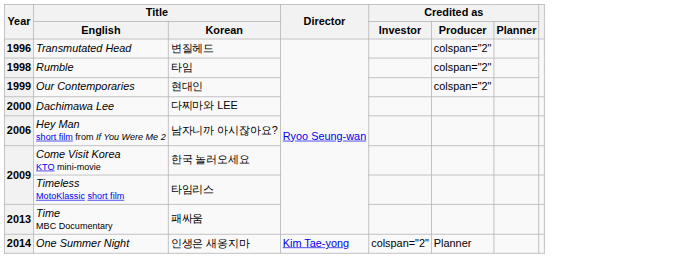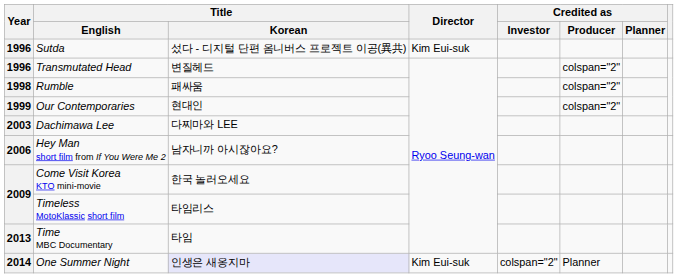+ row: (50, 48)
(182, 67) 타임 -> (187, 86) 패싸움
(19, 106) 2000 -> (19, 125) 2003
(187, 219) 패싸움 -> (182, 238) 타임
(210, 243) no background -> (210, 262) lavender background
(316, 243) Kim Tae-yong -> (440, 263) Kim Eui-suk
